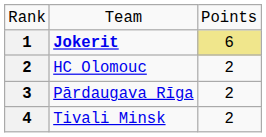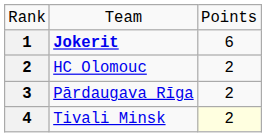(229, 43) khaki background -> (229, 43) no background
(229, 119) no background -> (229, 119) lightyellow background
